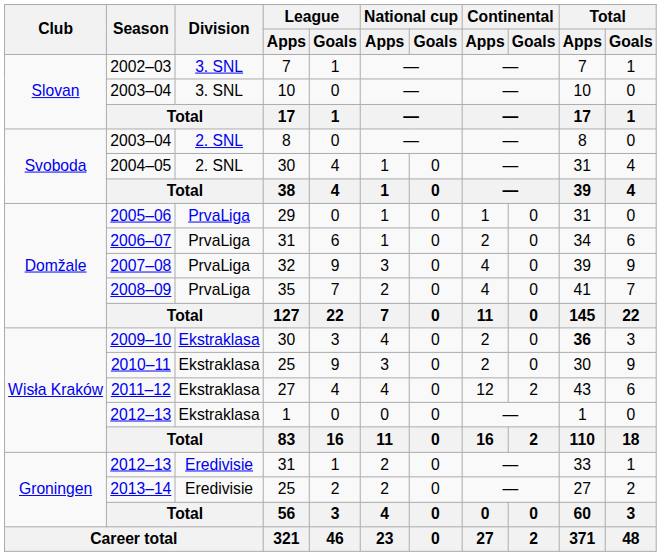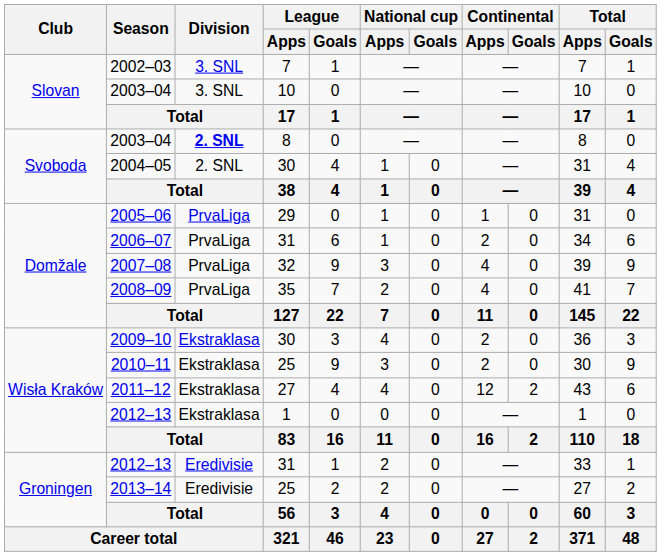(219, 141) normal -> (219, 141) bold
(582, 340) bold -> (582, 340) normal
